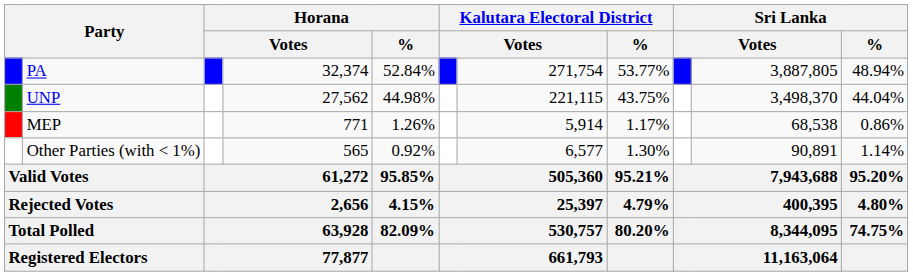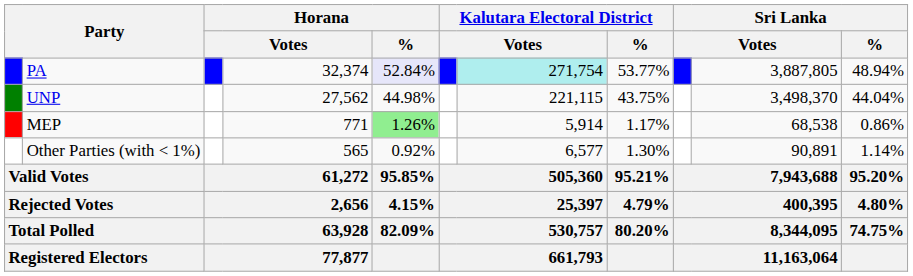(409, 71) no background -> (409, 71) lavender background
(576, 71) no background -> (576, 71) paleturquoise background
(413, 124) no background -> (413, 124) lightgreen background
